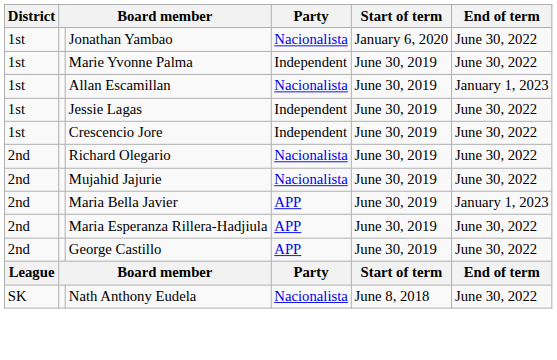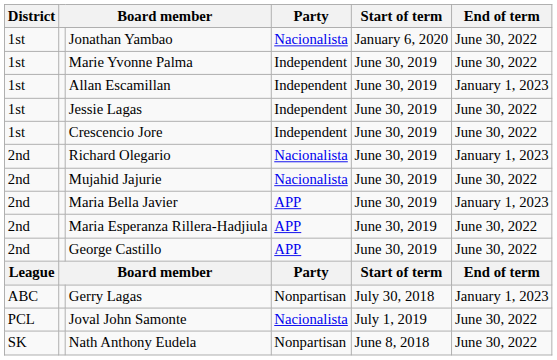(311, 86) Nacionalista -> (311, 86) Independent
(496, 156) June 30, 2022 -> (502, 156) January 1, 2023
+ row: (105, 296)
+ row: (128, 319)
(311, 296) Nacionalista -> (310, 343) Nonpartisan
